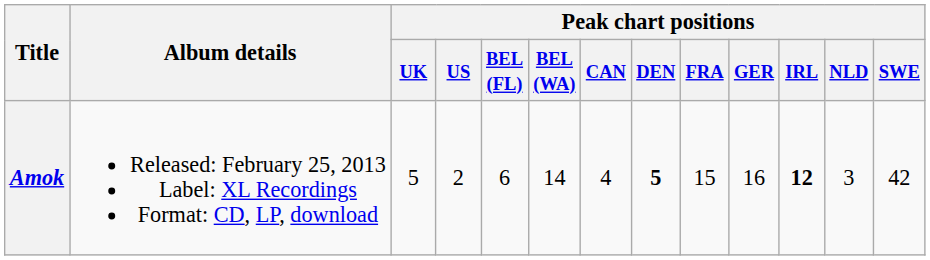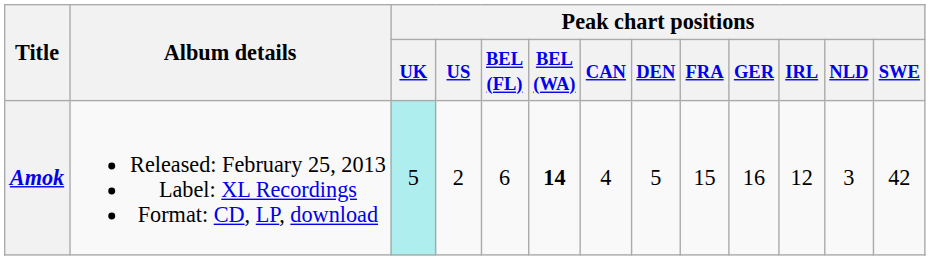(413, 177) no background -> (413, 177) paleturquoise background
(554, 177) normal -> (554, 177) bold
(656, 177) bold -> (656, 177) normal
(802, 177) bold -> (802, 177) normal
